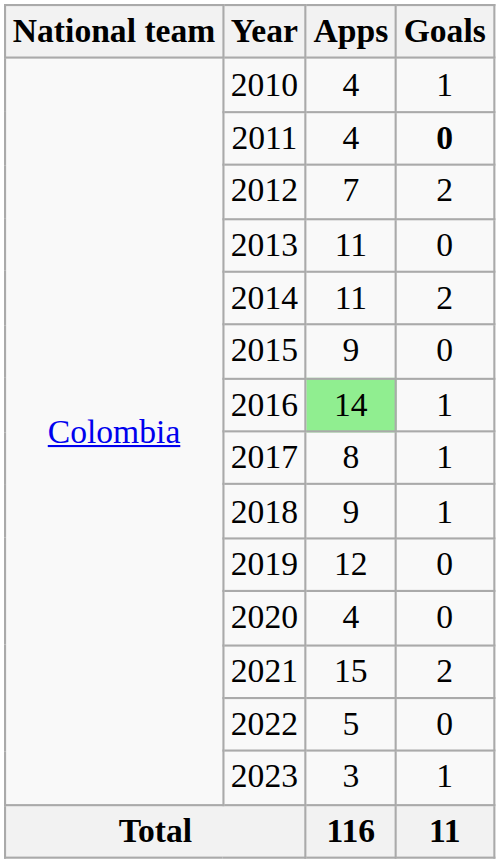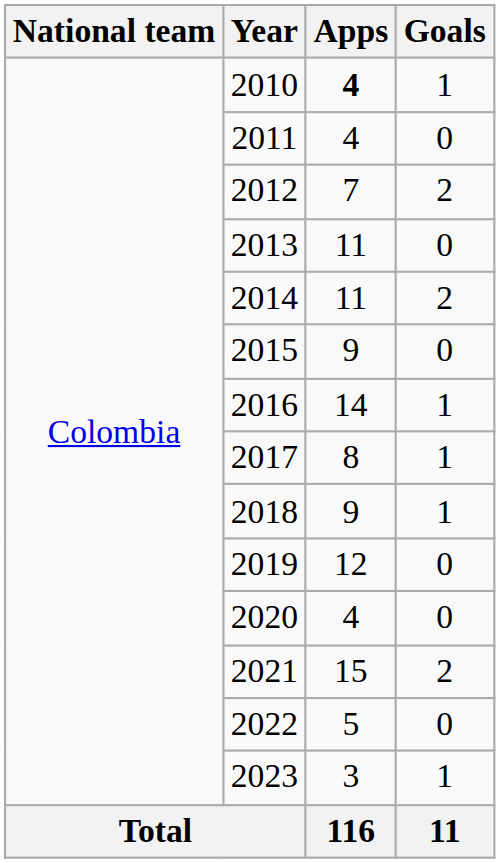(351, 84) normal -> (351, 84) bold
(445, 137) bold -> (445, 137) normal
(351, 404) lightgreen background -> (351, 404) no background
